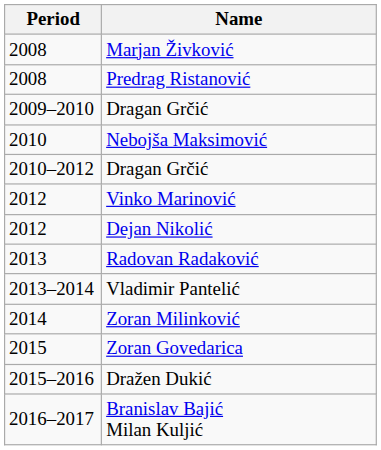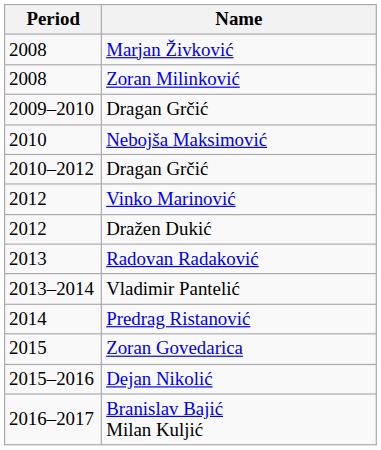(178, 79) Predrag Ristanović -> (173, 79) Zoran Milinković
(159, 229) Dejan Nikolić -> (159, 229) Dražen Dukić
(173, 318) Zoran Milinković -> (178, 318) Predrag Ristanović
(159, 378) Dražen Dukić -> (159, 378) Dejan Nikolić
